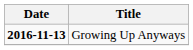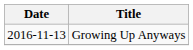(36, 34) bold -> (37, 34) normal
